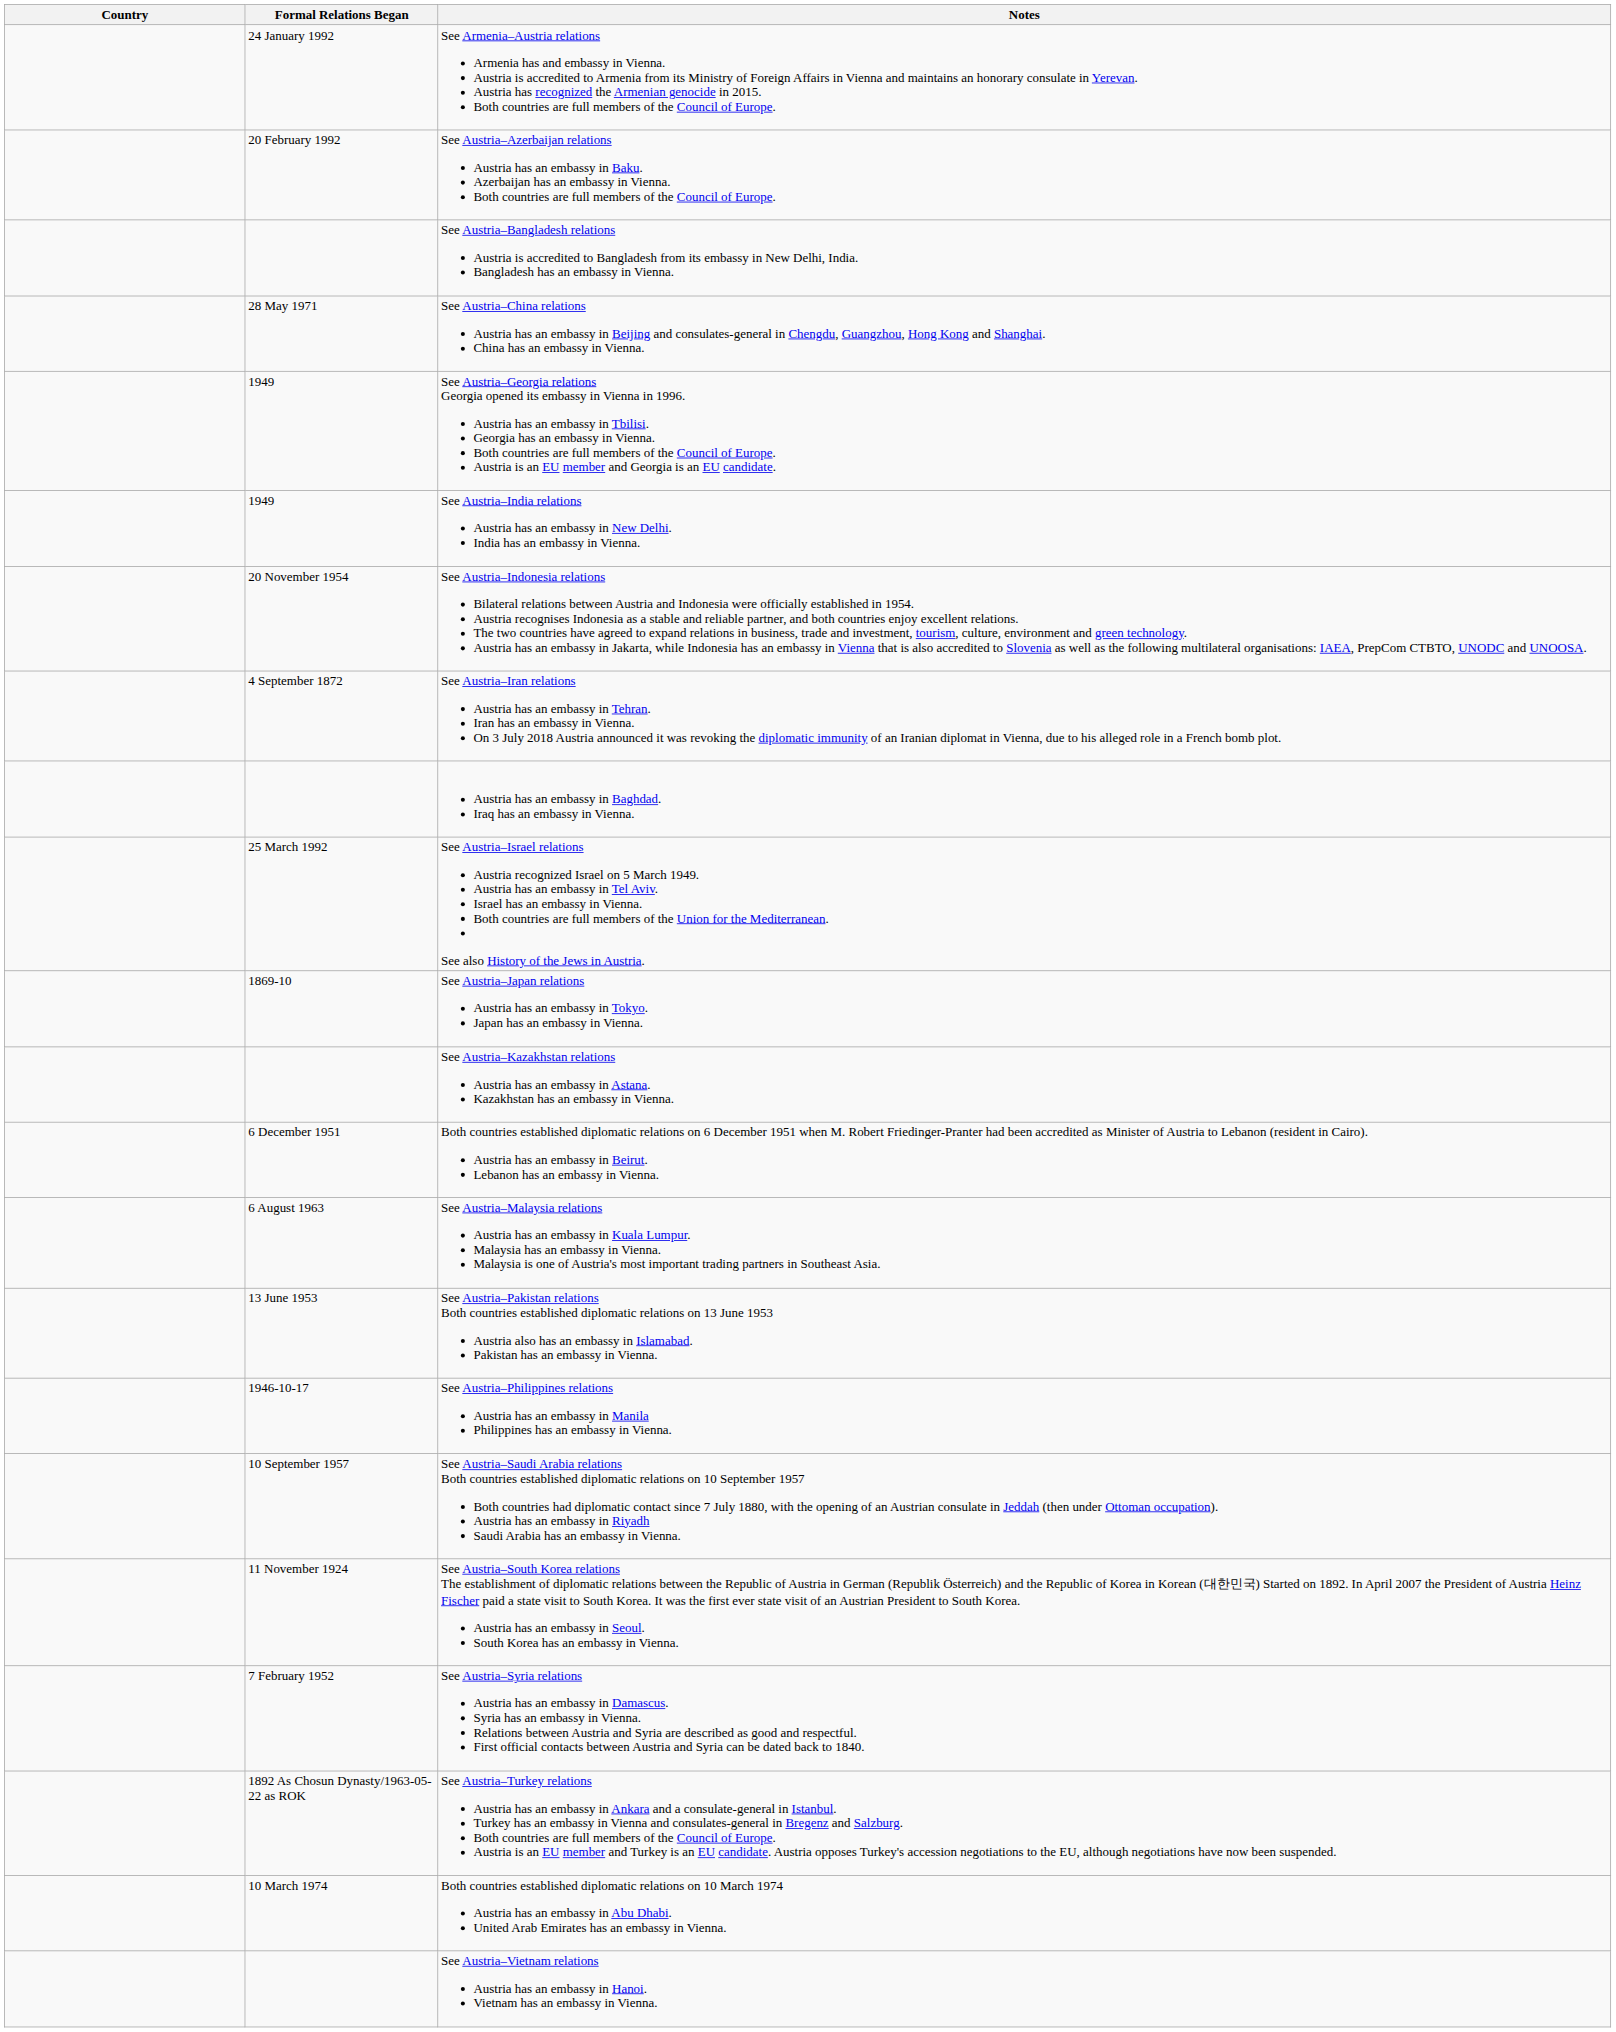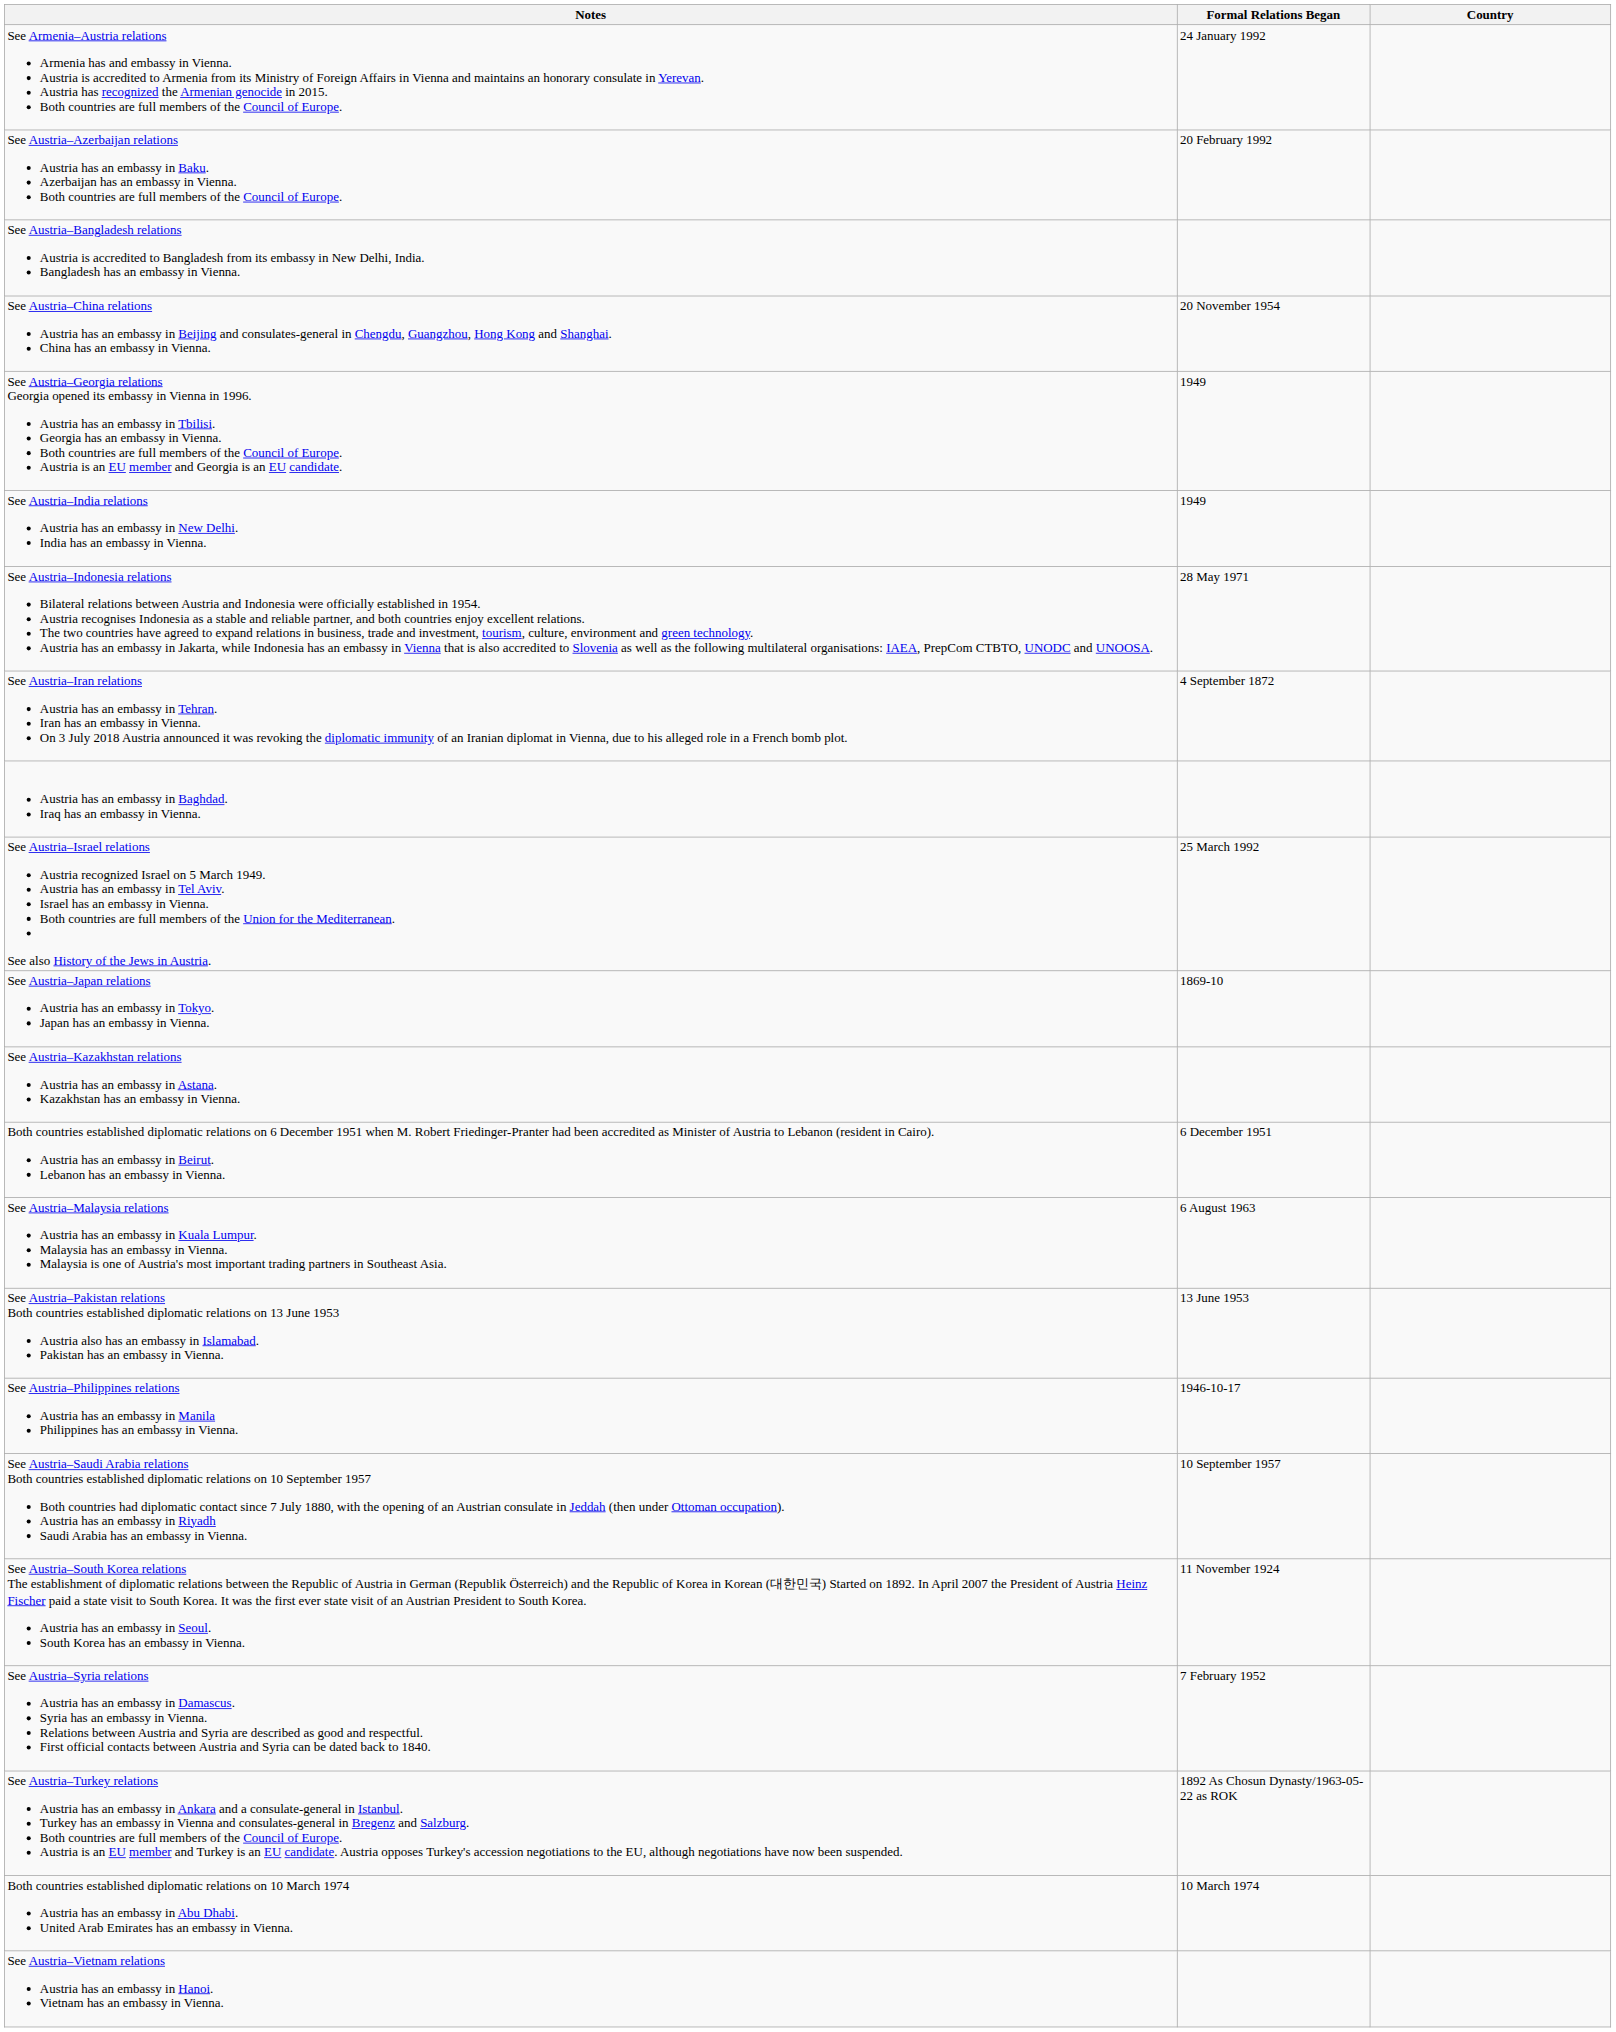columns swapped: (125, 14) <-> (1024, 14)
(283, 305) 28 May 1971 -> (1230, 305) 20 November 1954
(298, 576) 20 November 1954 -> (1215, 576) 28 May 1971
